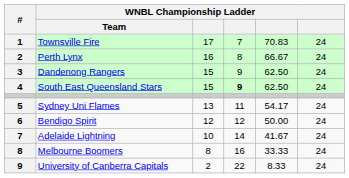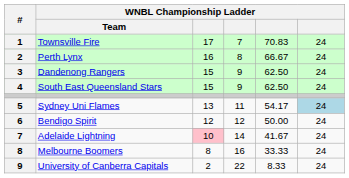(240, 87) bold -> (240, 87) normal
(321, 106) no background -> (321, 106) lightblue background
(208, 136) no background -> (208, 136) pink background
